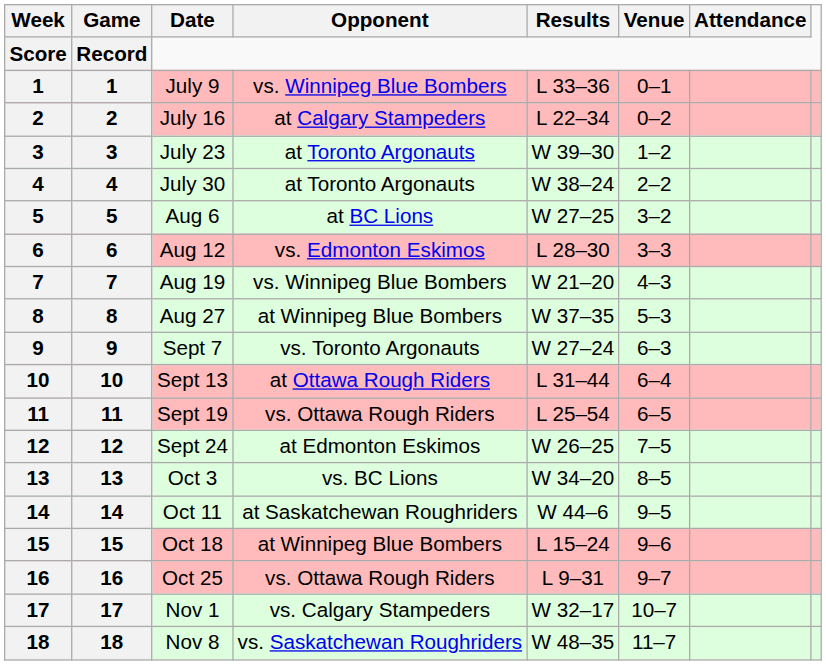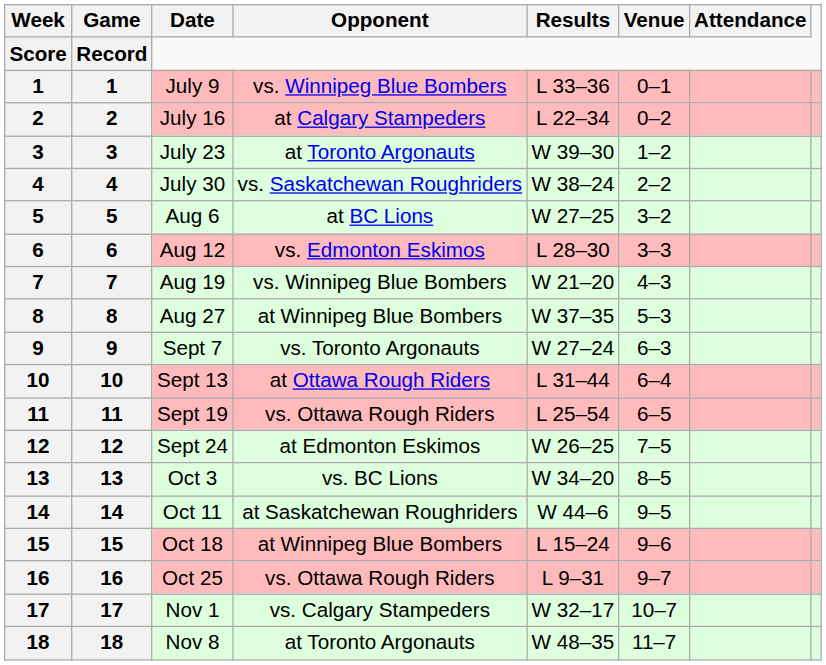(380, 184) at Toronto Argonauts -> (380, 184) vs. Saskatchewan Roughriders
(380, 642) vs. Saskatchewan Roughriders -> (380, 642) at Toronto Argonauts
